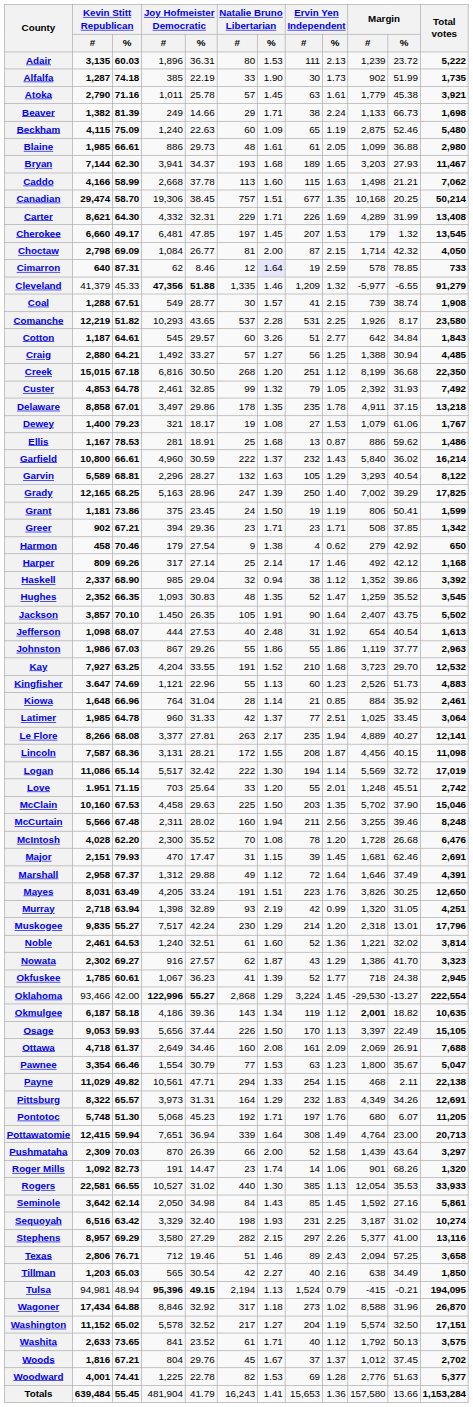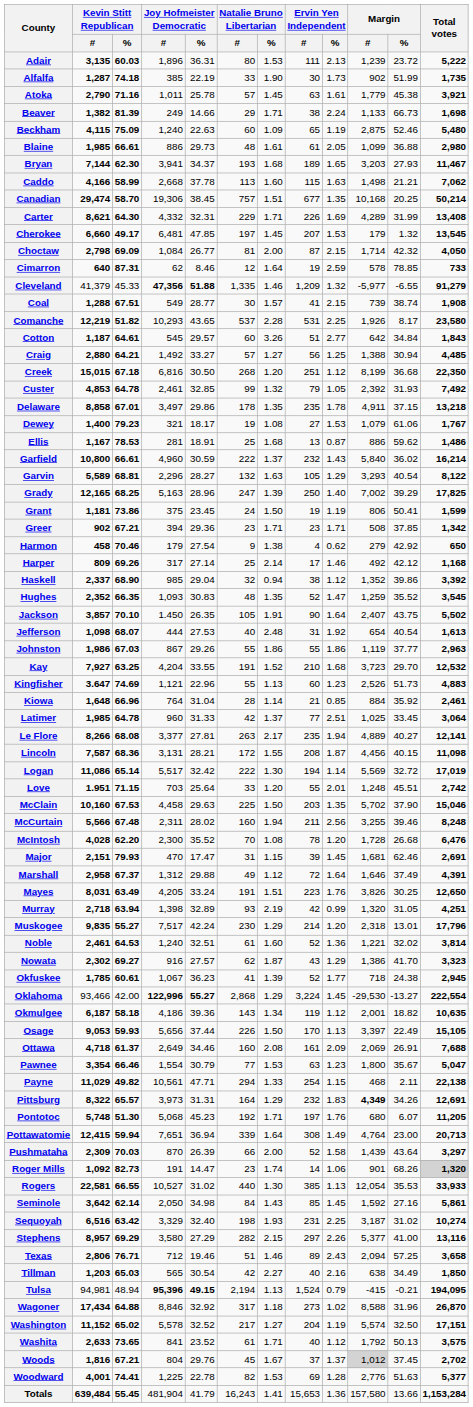(273, 268) lavender background -> (273, 268) no background
(373, 1013) bold -> (373, 1013) normal
(373, 1100) normal -> (373, 1100) bold
(454, 1169) no background -> (454, 1169) lightgrey background
(373, 1359) no background -> (373, 1359) lightgrey background
